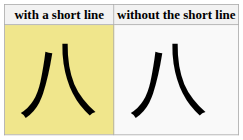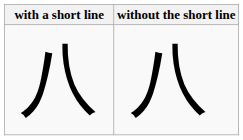(59, 79) khaki background -> (59, 79) no background
